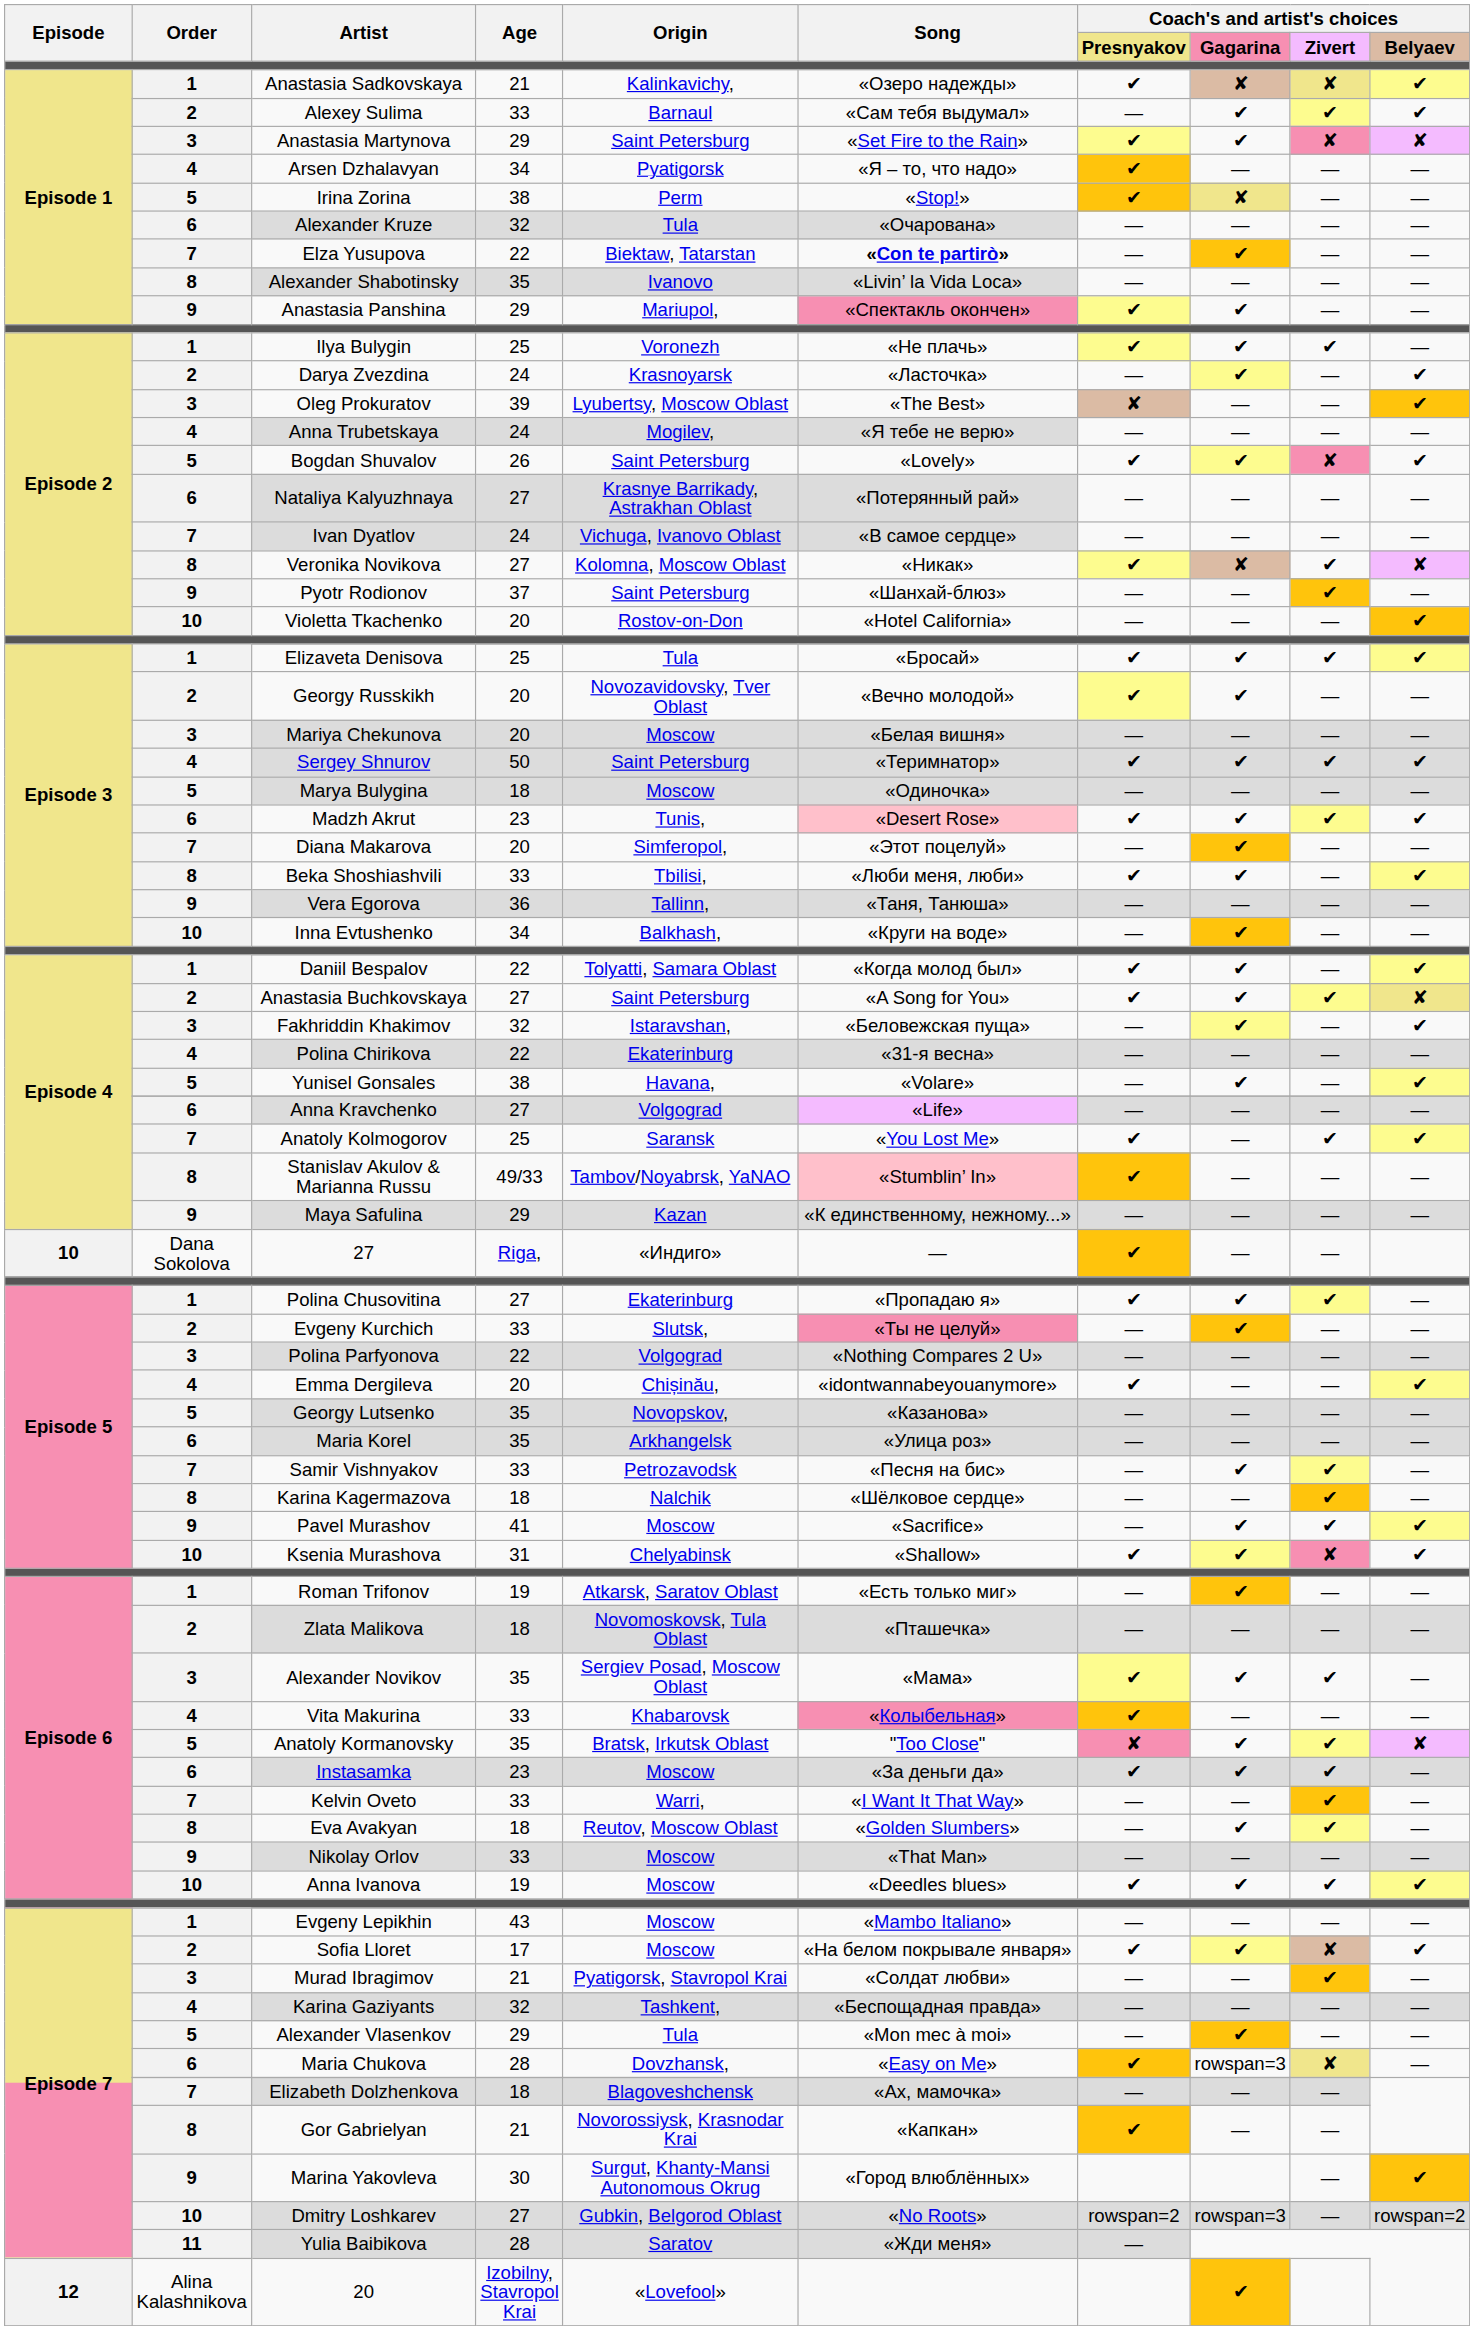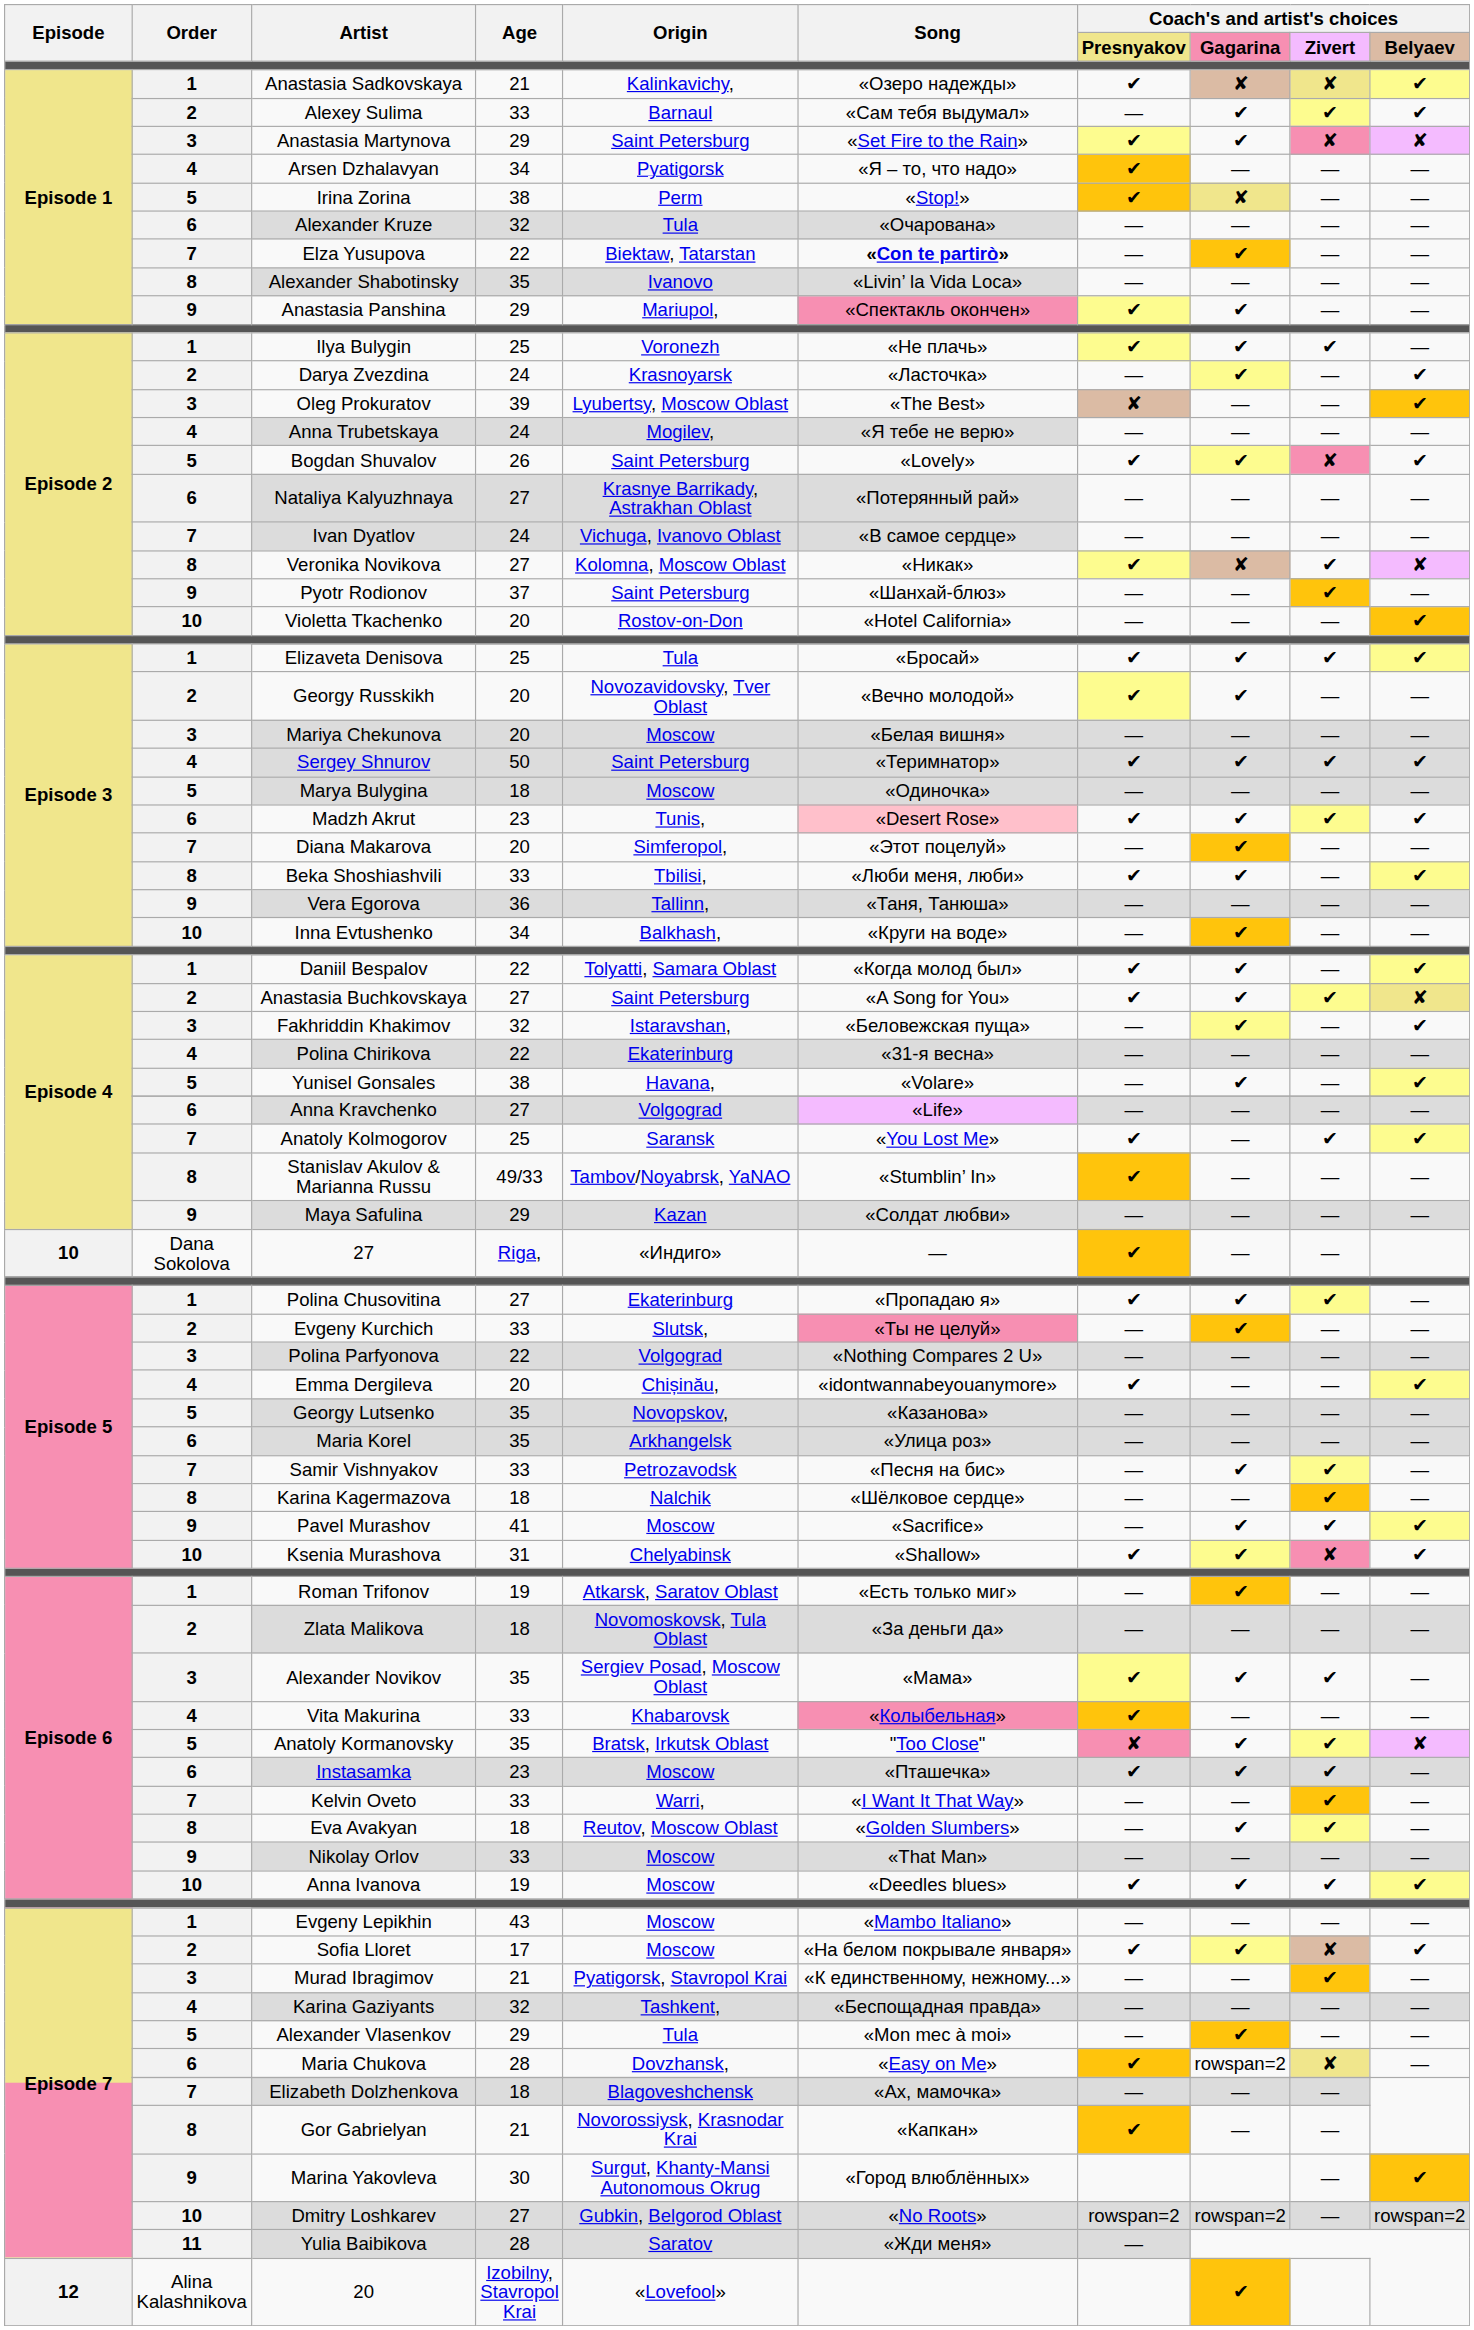(938, 1177) pink background -> (938, 1177) no background
(938, 1215) «К единственному, нежному...» -> (938, 1215) «Солдат любви»
(938, 1629) «Пташечка» -> (938, 1629) «За деньги да»
(938, 1772) «За деньги да» -> (938, 1772) «Пташечка»
(938, 1978) «Солдат любви» -> (938, 1978) «К единственному, нежному...»
(1240, 2063) rowspan=3 -> (1240, 2063) rowspan=2
(1240, 2216) rowspan=3 -> (1240, 2216) rowspan=2
